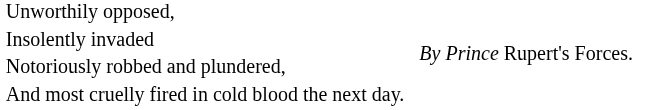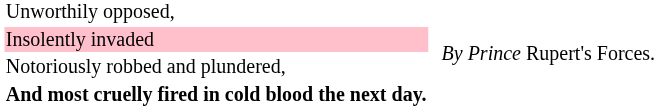(80, 39) no background -> (80, 39) pink background
(205, 94) normal -> (216, 94) bold
